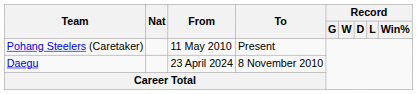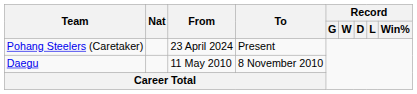(201, 47) 11 May 2010 -> (202, 47) 23 April 2024
(202, 64) 23 April 2024 -> (201, 64) 11 May 2010
